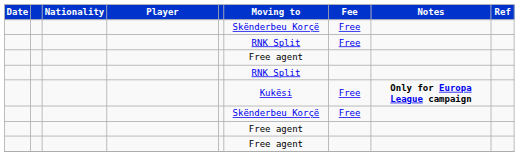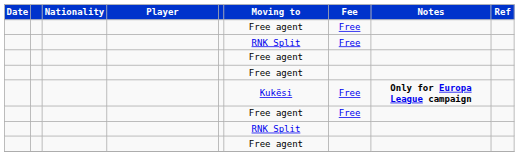(276, 27) Skënderbeu Korçë -> (276, 27) Free agent
(276, 72) RNK Split -> (276, 72) Free agent
(276, 113) Skënderbeu Korçë -> (276, 113) Free agent
(276, 128) Free agent -> (276, 128) RNK Split
